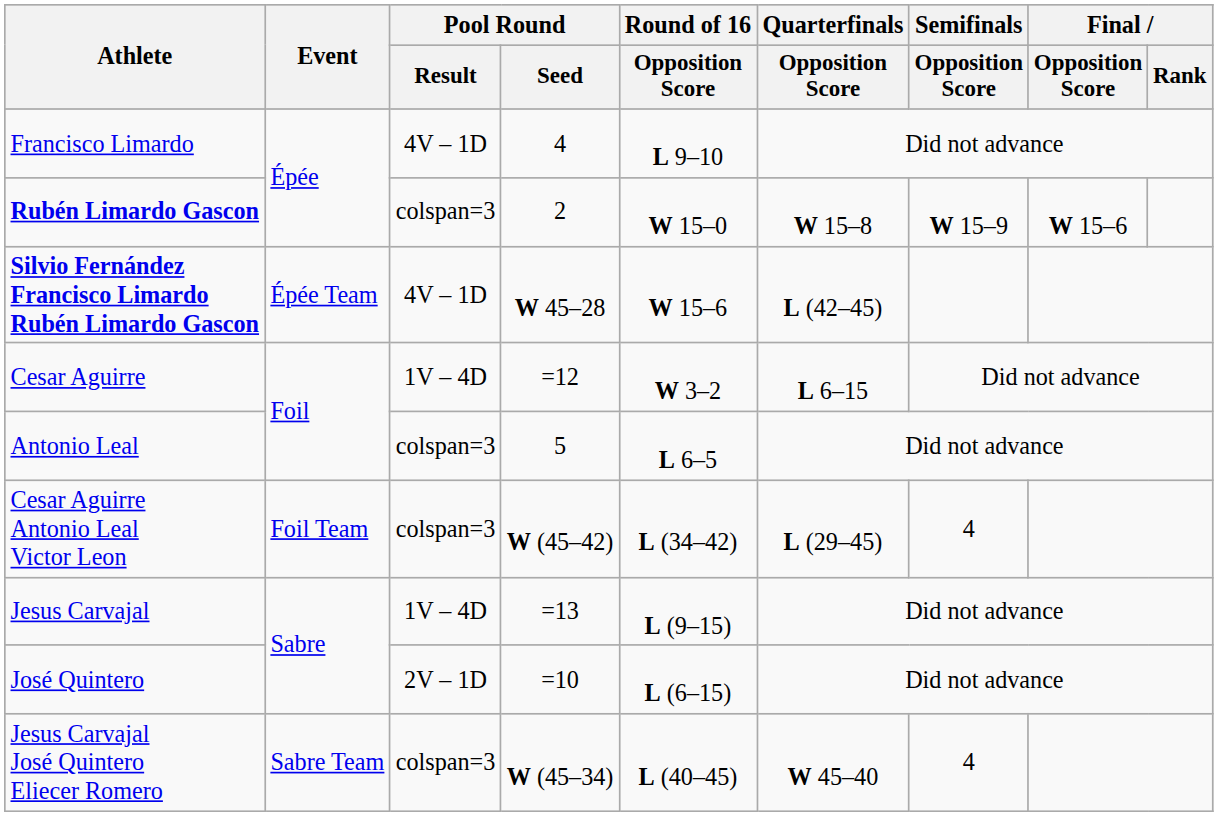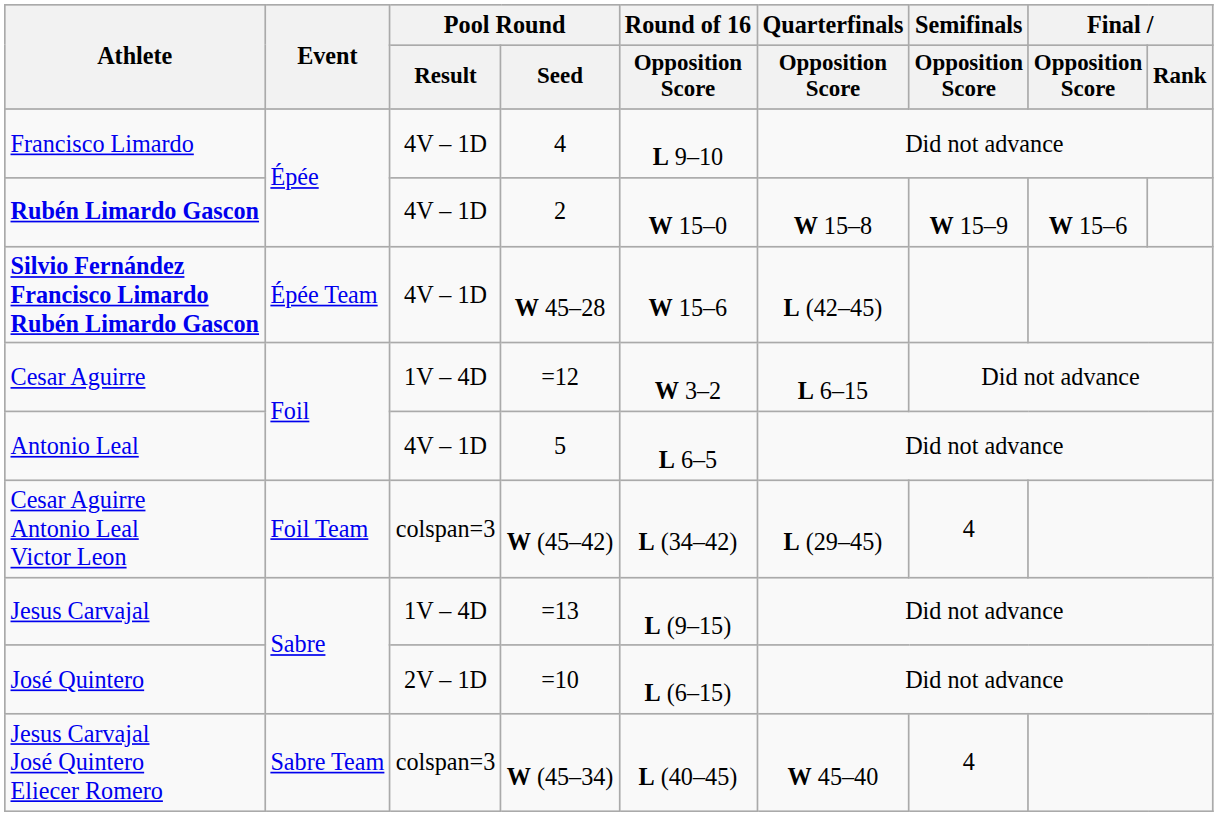(446, 212) colspan=3 -> (446, 212) 4V – 1D
(446, 446) colspan=3 -> (446, 446) 4V – 1D
